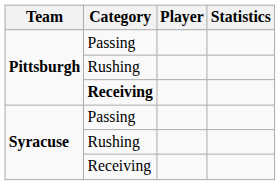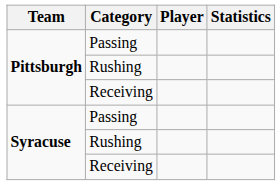(120, 92) bold -> (121, 92) normal
